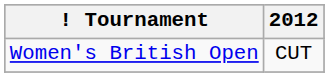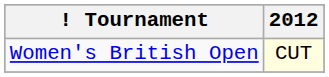(294, 55) no background -> (294, 55) lightyellow background
